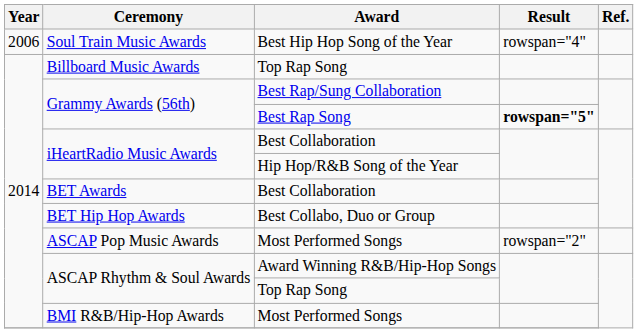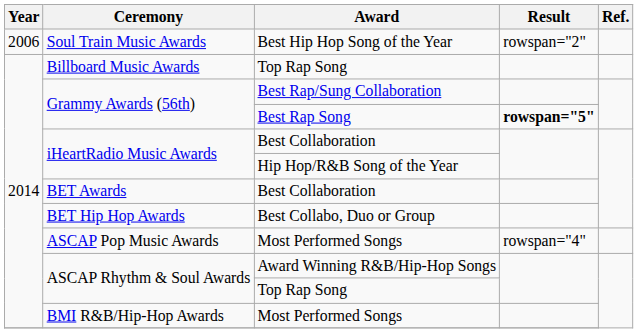(545, 41) rowspan="4" -> (545, 41) rowspan="2"
(545, 240) rowspan="2" -> (545, 240) rowspan="4"
